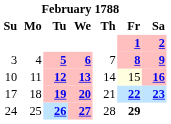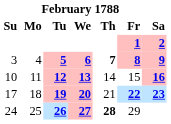(113, 60) normal -> (113, 60) bold
(134, 77) lightyellow background -> (134, 77) no background
(110, 111) normal -> (110, 111) bold
(134, 111) bold -> (134, 111) normal
